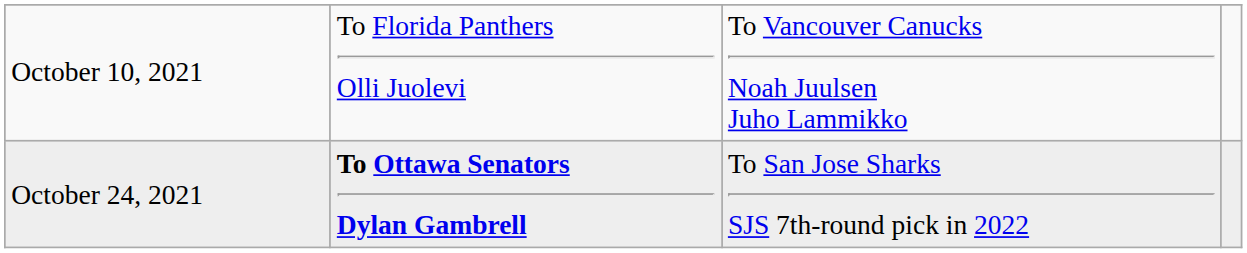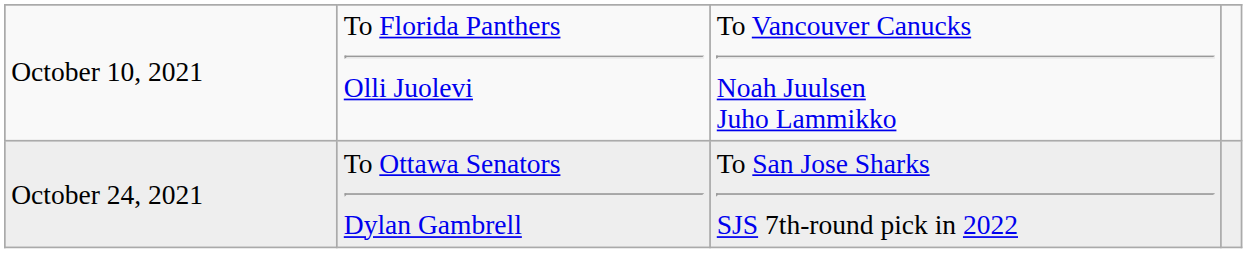(526, 193) bold -> (524, 193) normal
